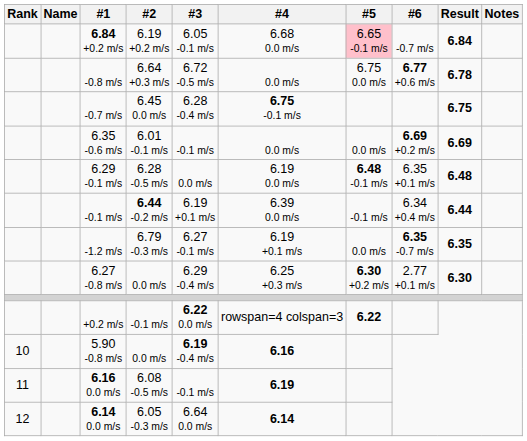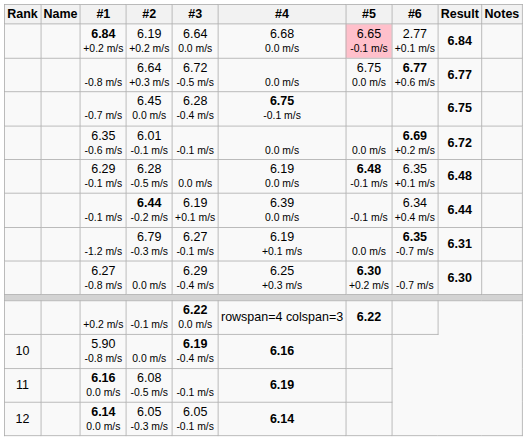(195, 41) 6.05 -0.1 m/s -> (195, 41) 6.64 0.0 m/s
(415, 49) -0.7 m/s -> (415, 41) 2.77 +0.1 m/s
(460, 75) 6.78 -> (460, 75) 6.77
(460, 142) 6.69 -> (460, 142) 6.72
(460, 244) 6.35 -> (460, 244) 6.31
(415, 278) 2.77 +0.1 m/s -> (415, 285) -0.7 m/s
(195, 419) 6.64 0.0 m/s -> (195, 419) 6.05 -0.1 m/s
